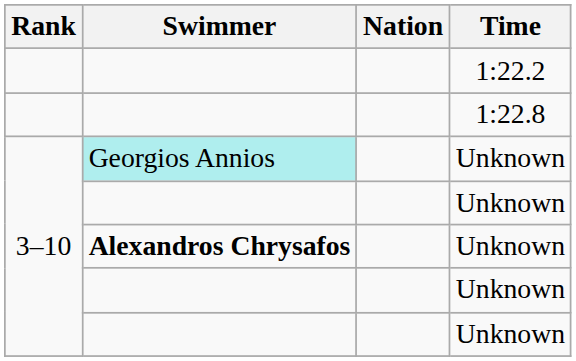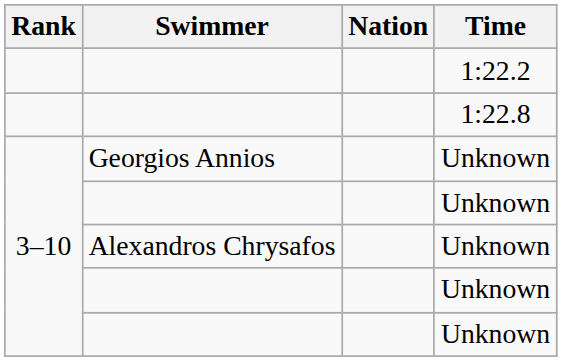(182, 158) paleturquoise background -> (182, 158) no background
(219, 245) bold -> (212, 245) normal
